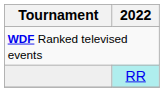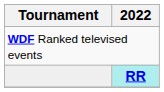(136, 76) normal -> (136, 76) bold
